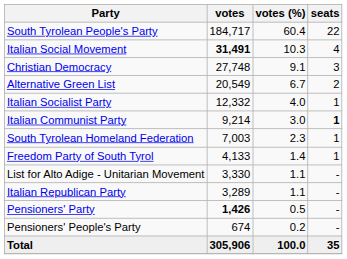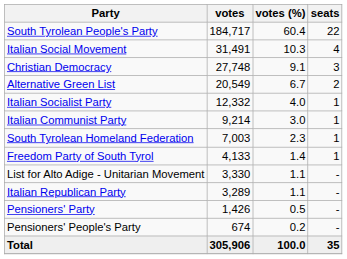(233, 49) bold -> (233, 49) normal
(336, 120) bold -> (336, 120) normal
(236, 209) bold -> (236, 209) normal
